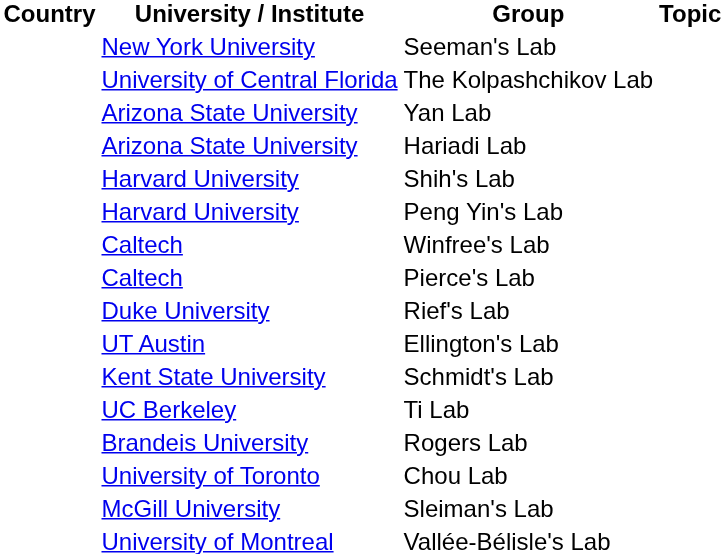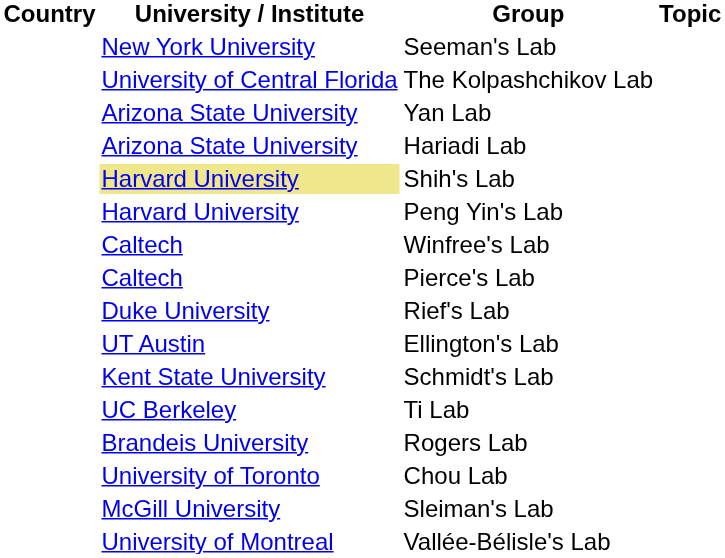(200, 178) no background -> (200, 178) khaki background
